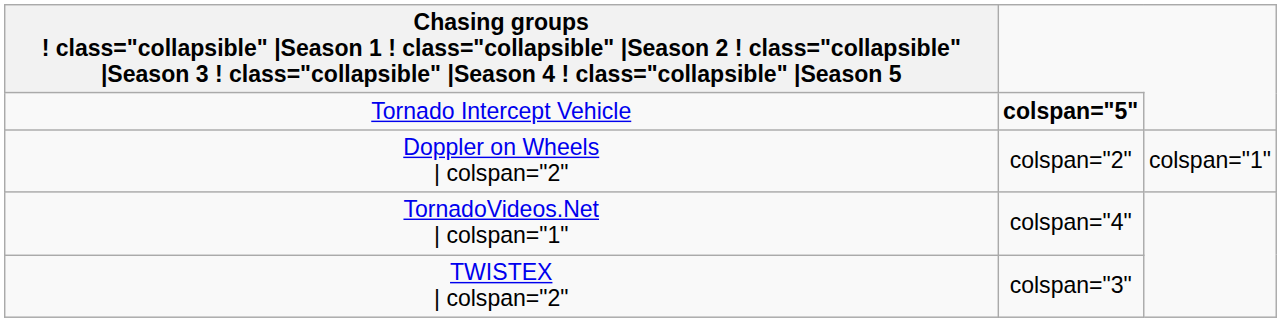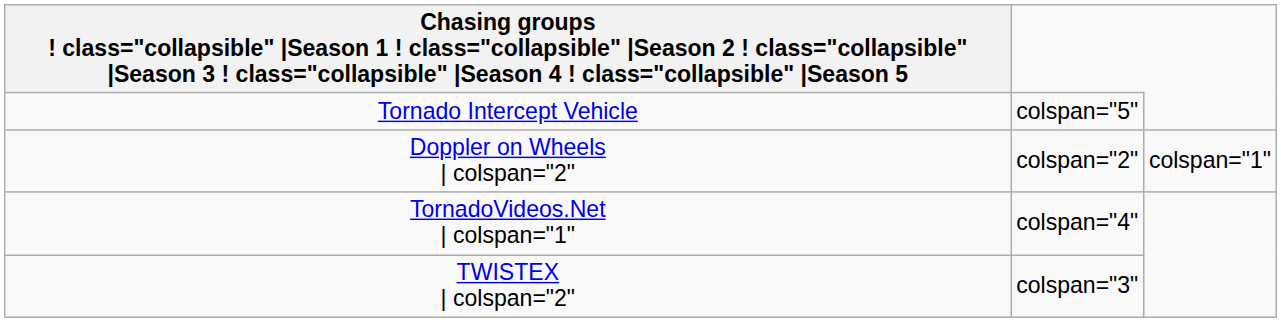(1071, 111) bold -> (1077, 111) normal
